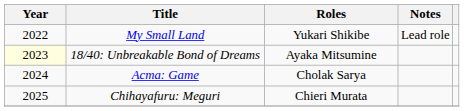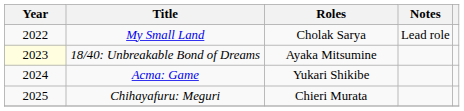(331, 34) Yukari Shikibe -> (331, 34) Cholak Sarya
(331, 75) Cholak Sarya -> (331, 75) Yukari Shikibe
